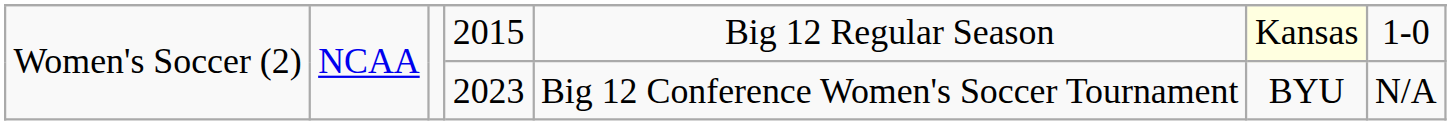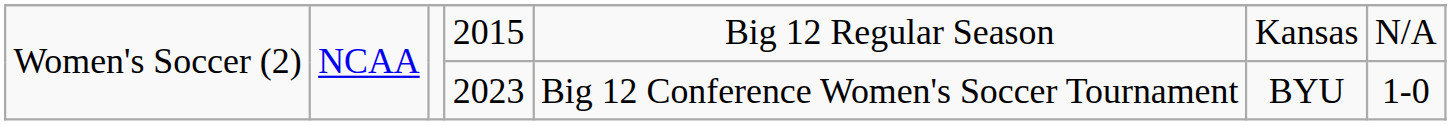(1307, 32) lightyellow background -> (1307, 32) no background
(1406, 32) 1-0 -> (1406, 32) N/A
(1406, 89) N/A -> (1406, 89) 1-0
